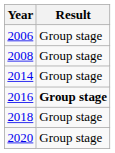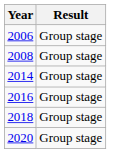(73, 96) bold -> (71, 96) normal
